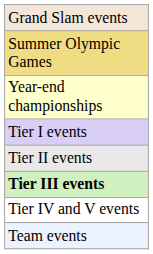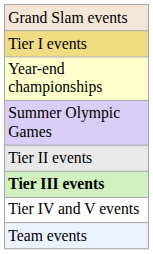(64, 52) Summer Olympic Games -> (48, 43) Tier I events
(48, 132) Tier I events -> (64, 123) Summer Olympic Games
